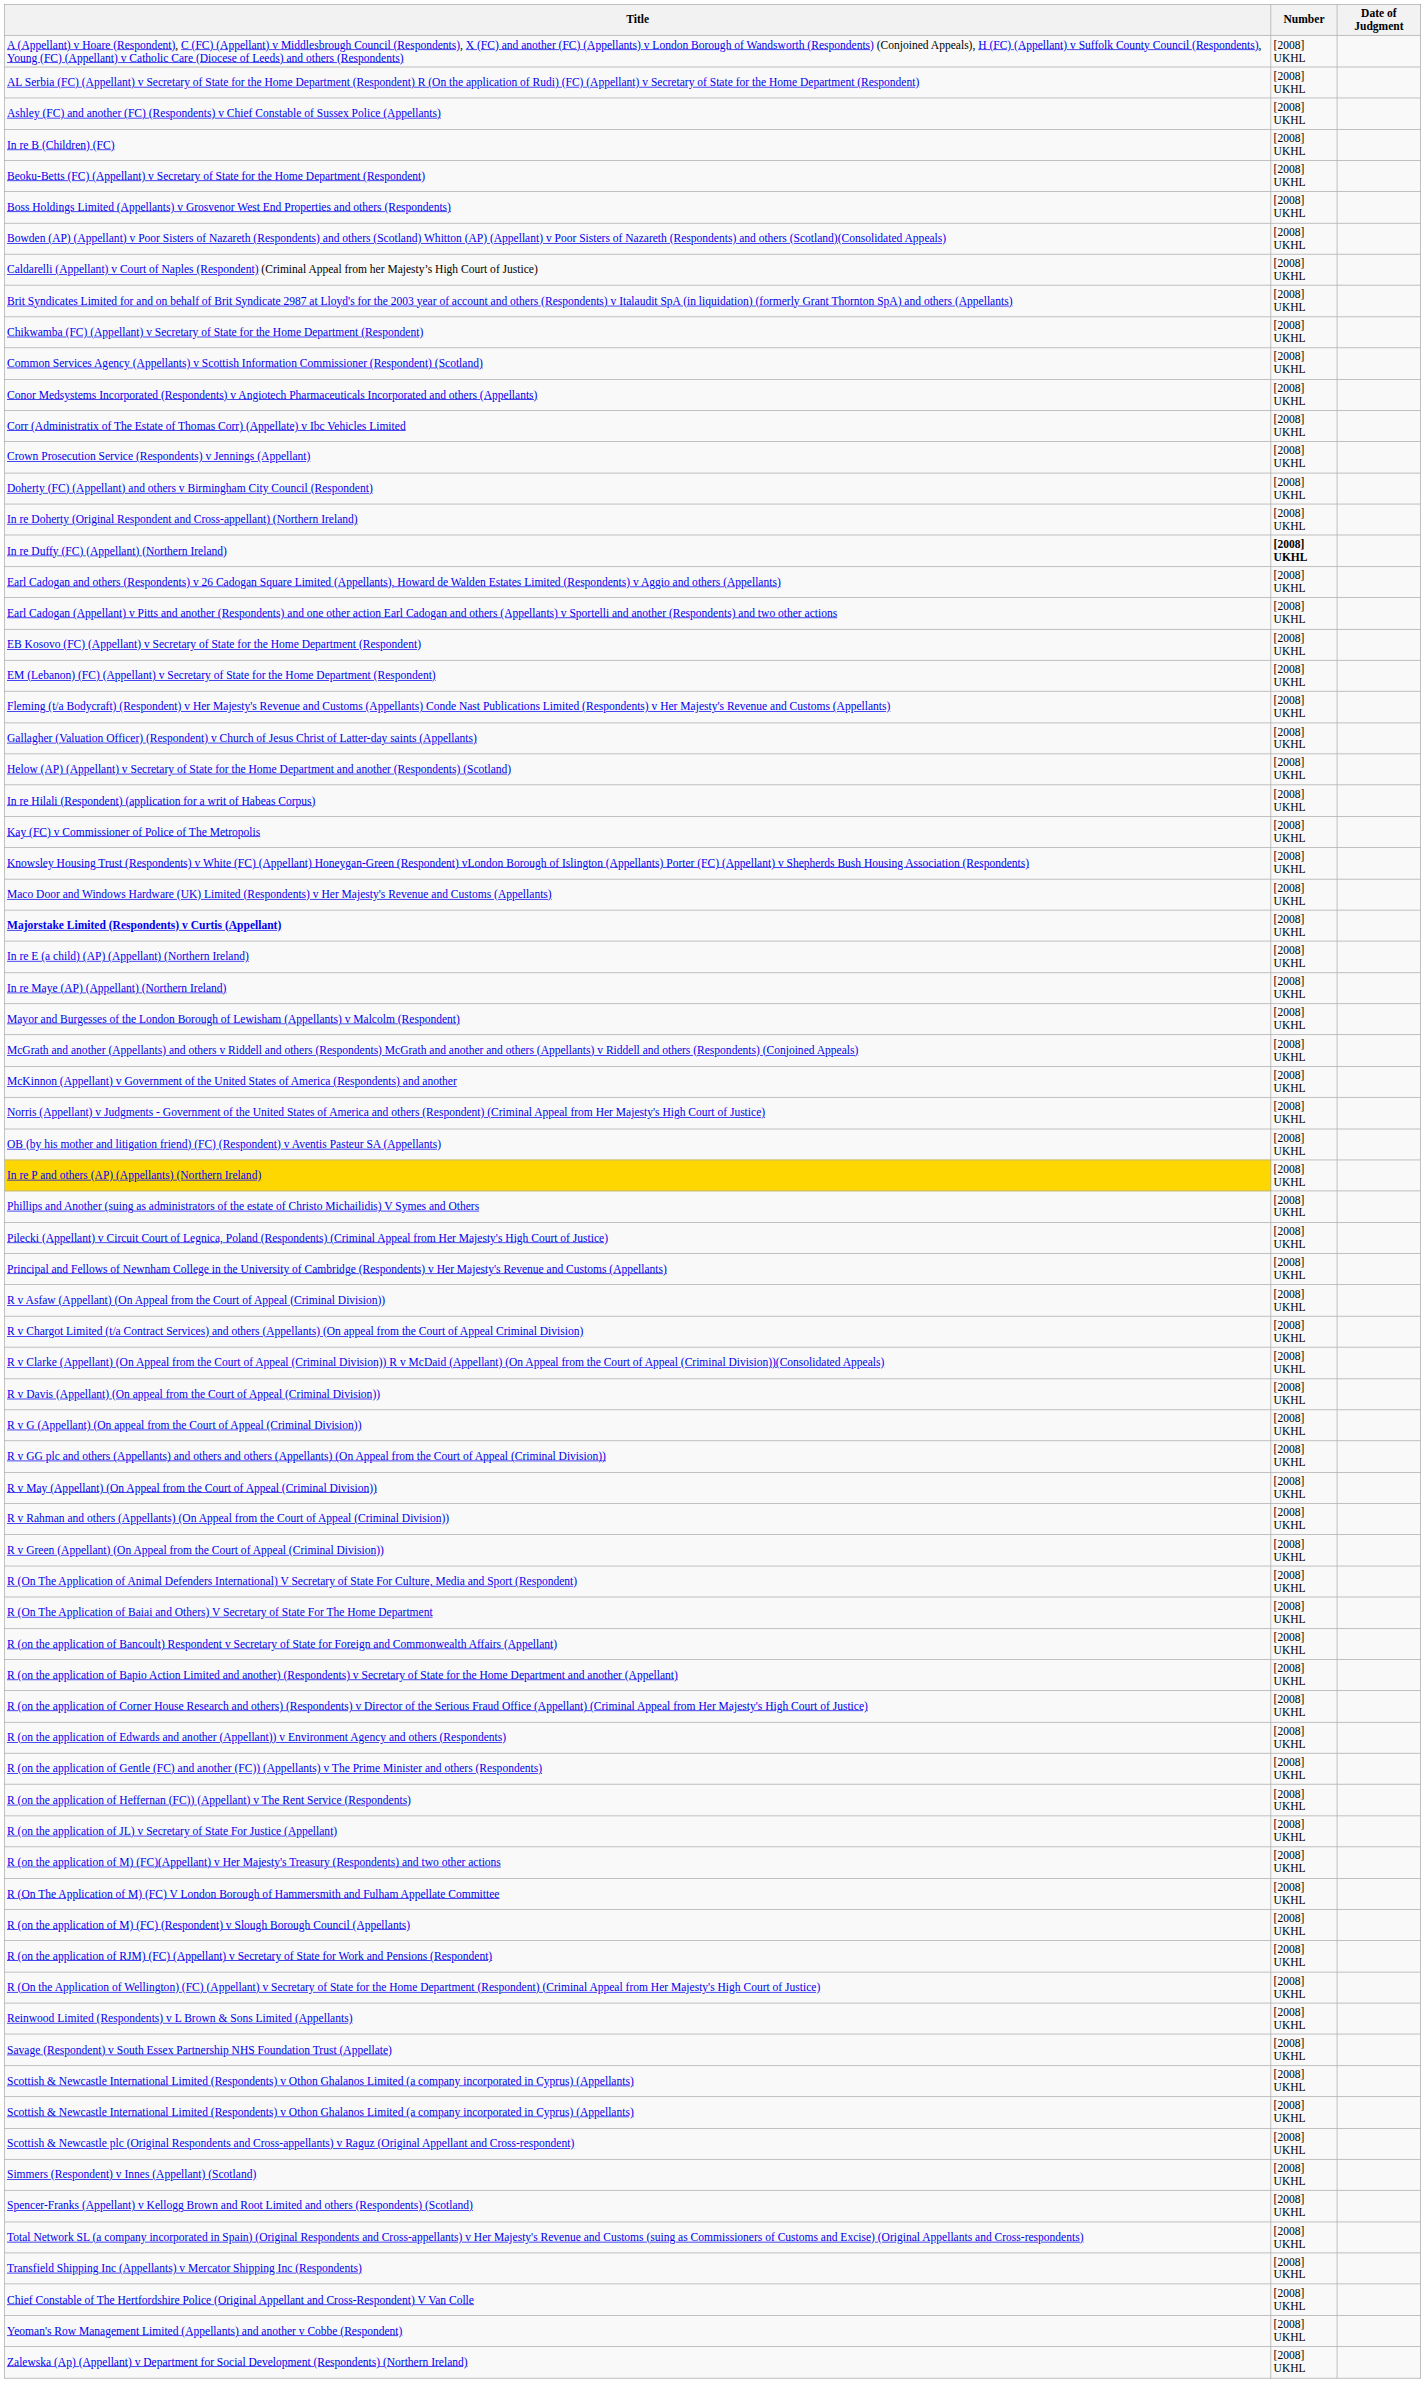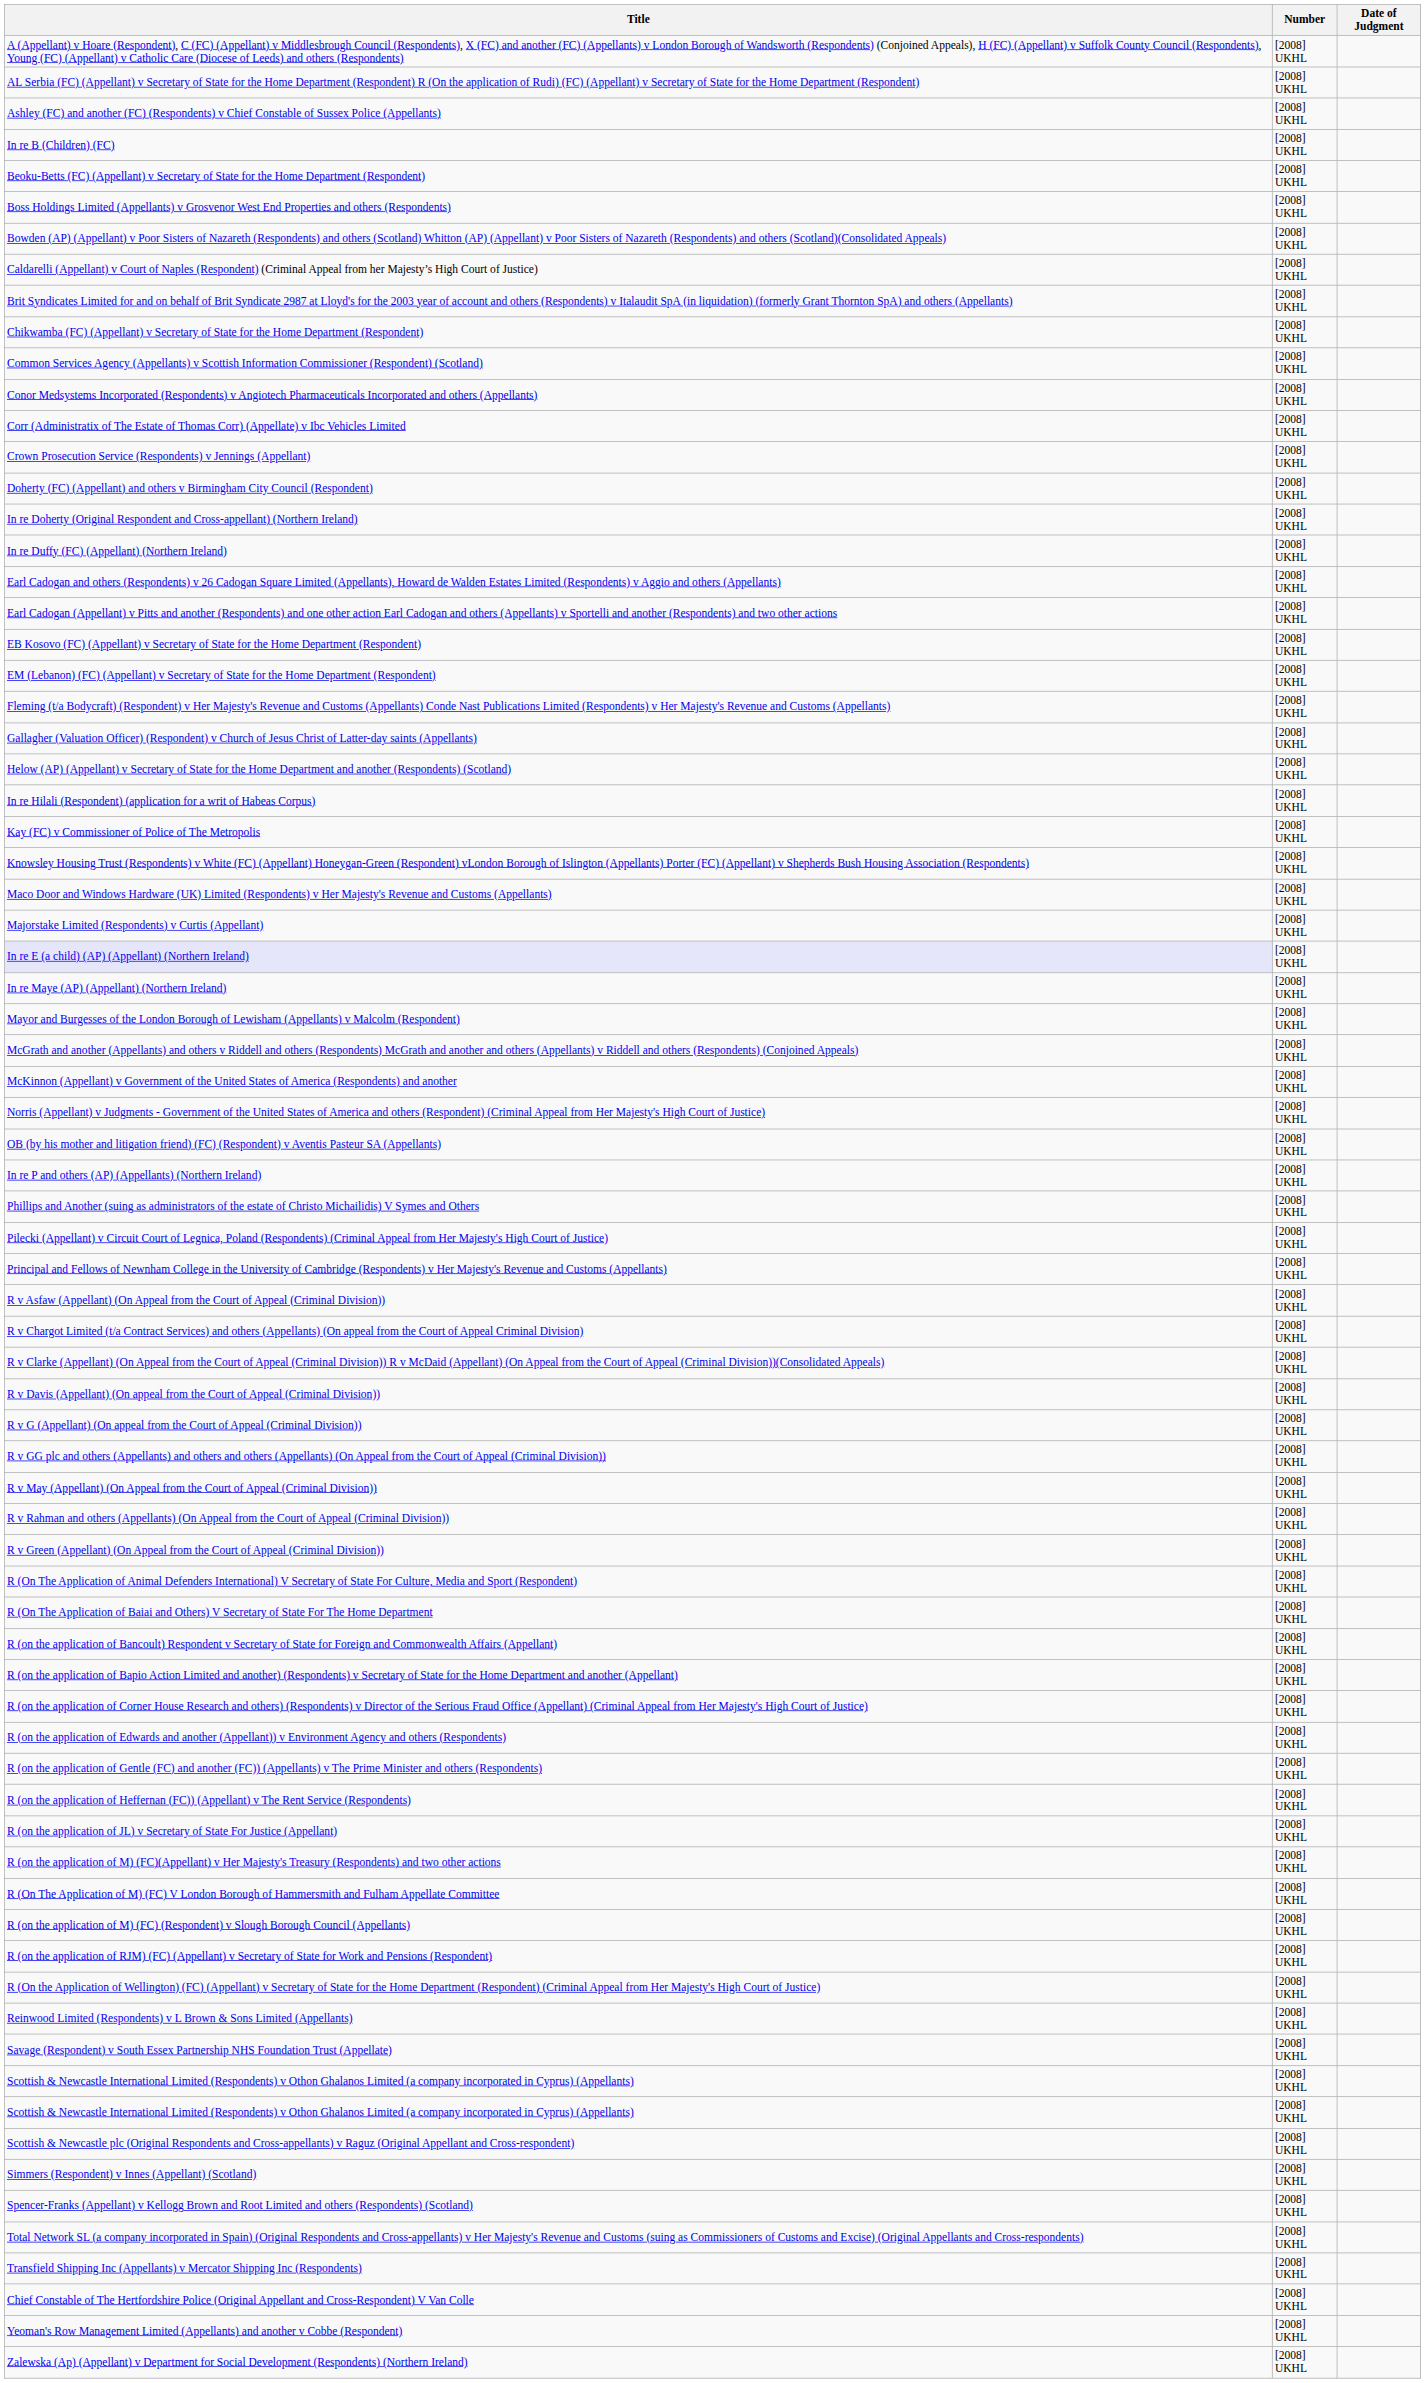(1291, 551) bold -> (1291, 551) normal
(144, 925) bold -> (135, 925) normal
(128, 957) no background -> (128, 957) lavender background
(134, 1175) gold background -> (134, 1175) no background
